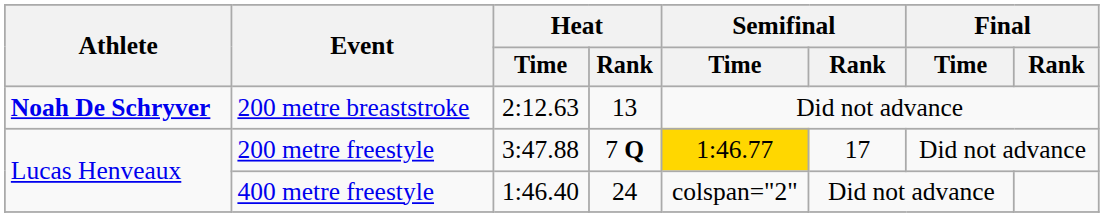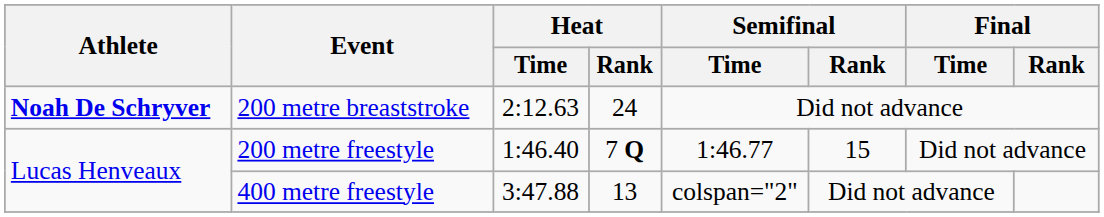(625, 107) 13 -> (625, 107) 24
(541, 149) 3:47.88 -> (541, 149) 1:46.40
(735, 149) gold background -> (735, 149) no background
(858, 149) 17 -> (858, 149) 15
(541, 191) 1:46.40 -> (541, 191) 3:47.88
(625, 191) 24 -> (625, 191) 13
